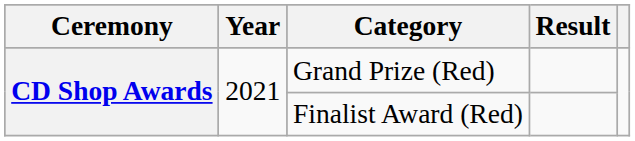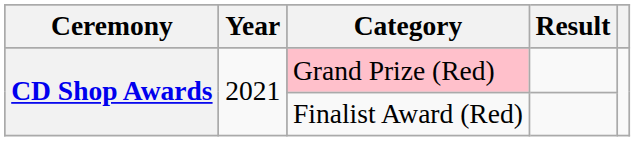(394, 69) no background -> (394, 69) pink background
